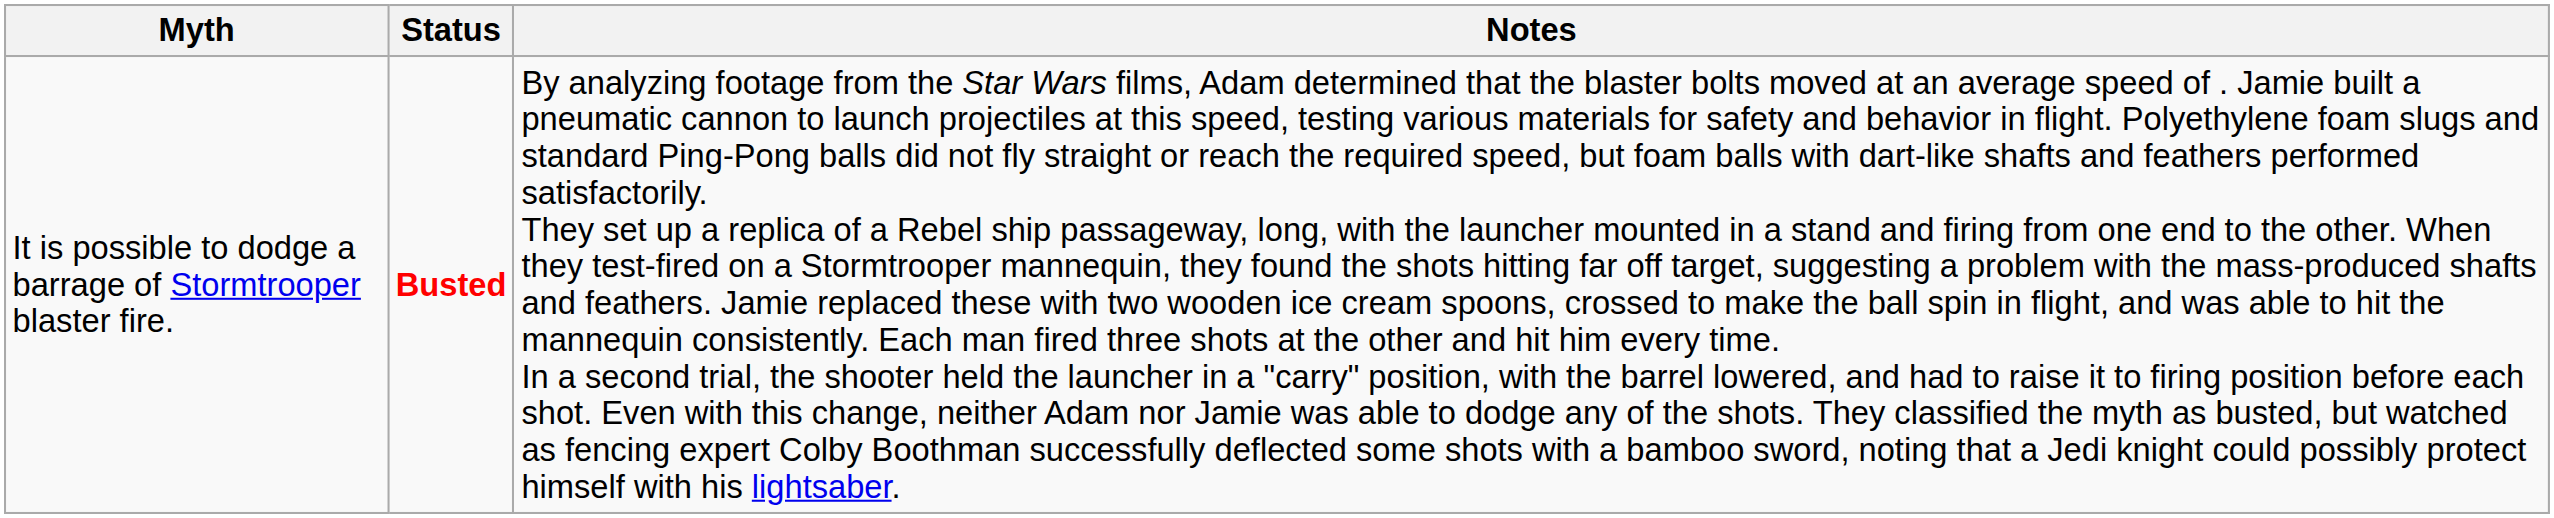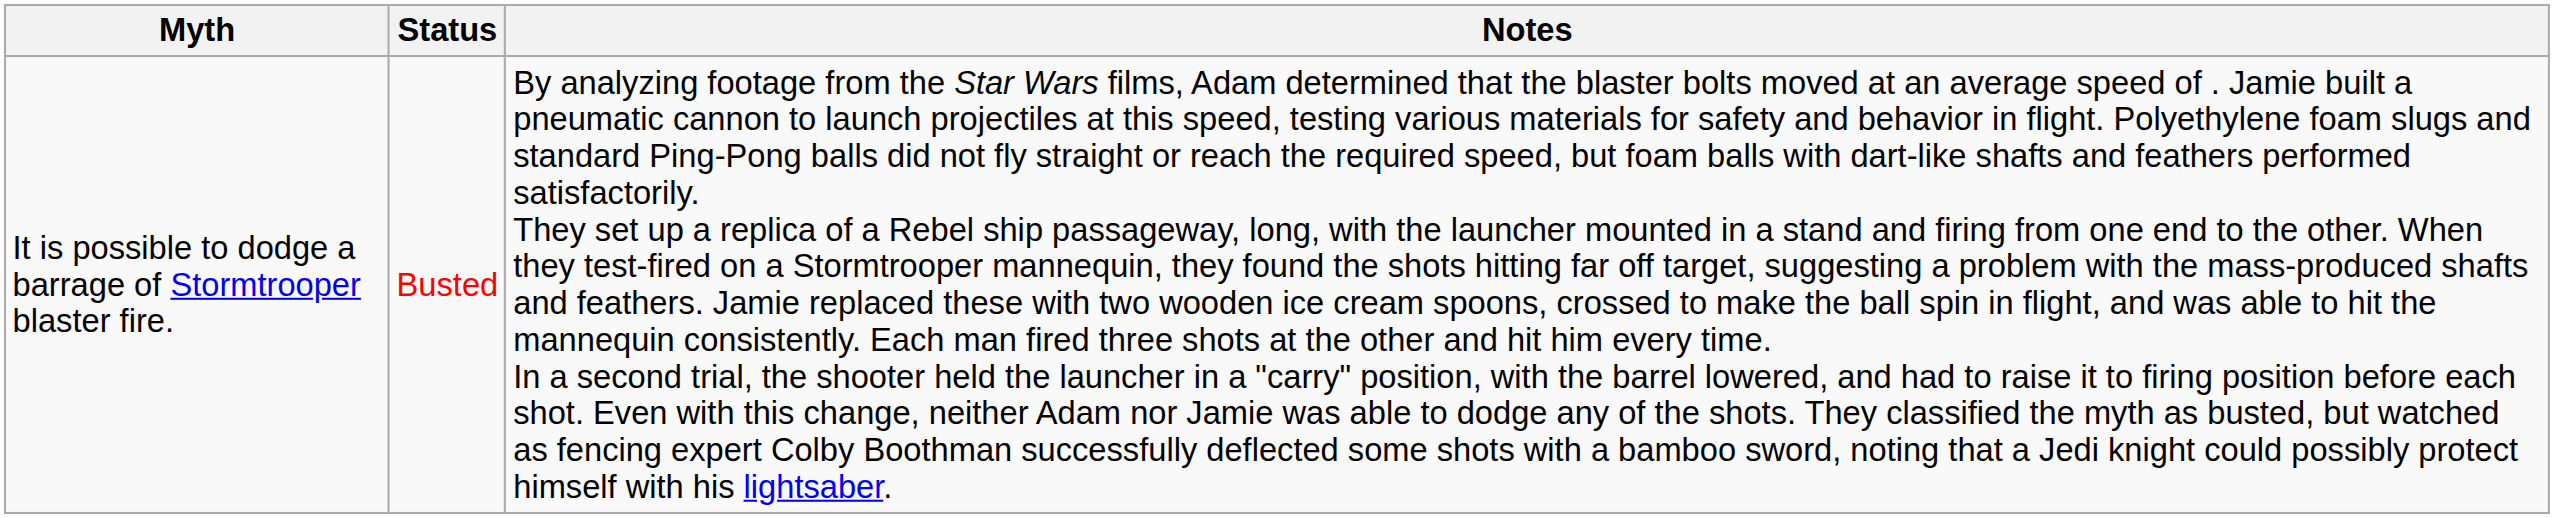(451, 284) bold -> (447, 284) normal
